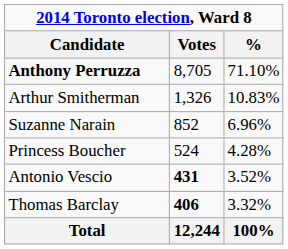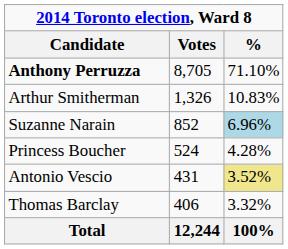(249, 124) no background -> (249, 124) lightblue background
(186, 177) bold -> (186, 177) normal
(249, 177) no background -> (249, 177) khaki background
(186, 204) bold -> (186, 204) normal
